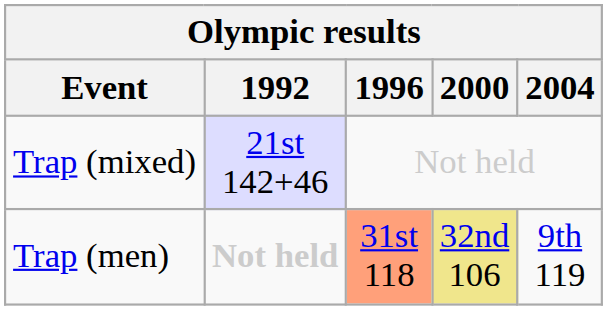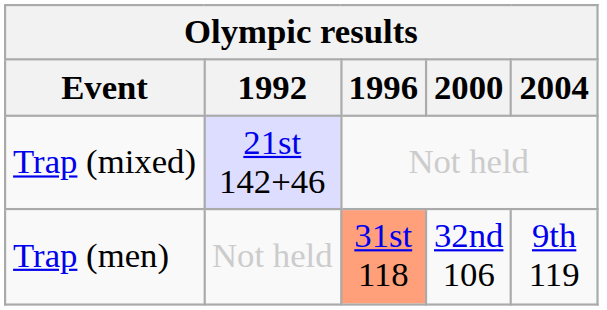(275, 255) bold -> (272, 255) normal
(475, 255) khaki background -> (469, 255) no background
